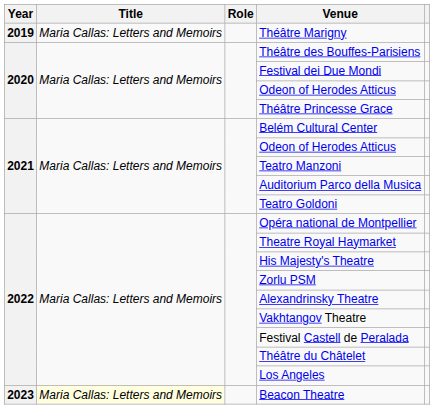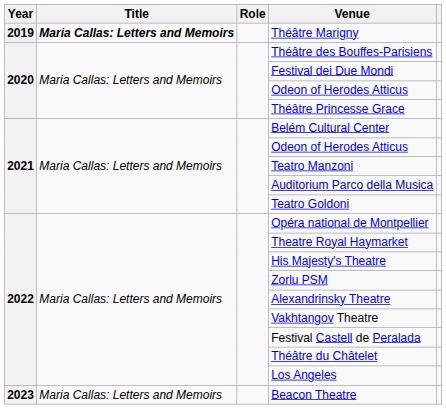(131, 33) normal -> (137, 33) bold
(131, 394) lightyellow background -> (131, 394) no background
